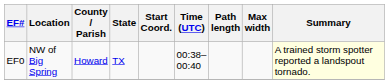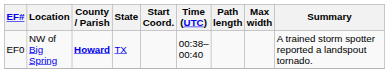(91, 60) normal -> (92, 49) bold
(324, 60) lightyellow background -> (326, 49) no background
